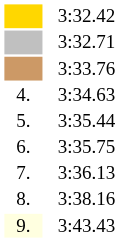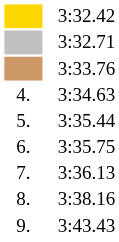(23, 225) lightyellow background -> (23, 225) no background
